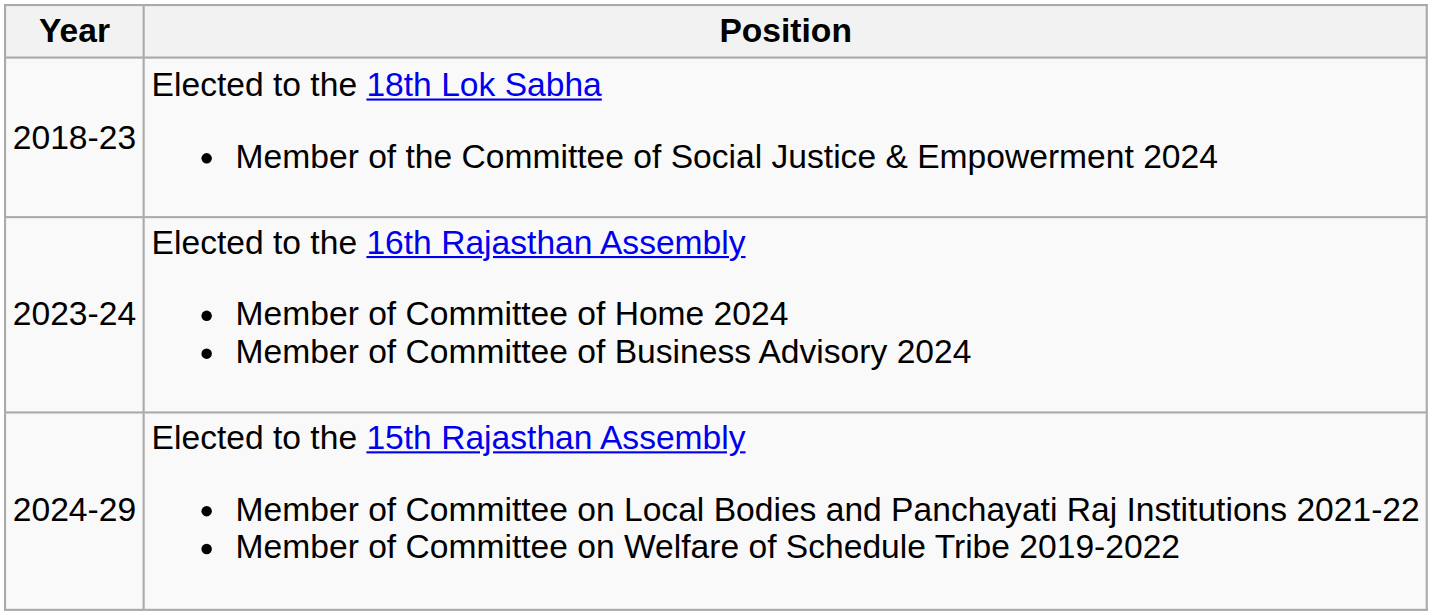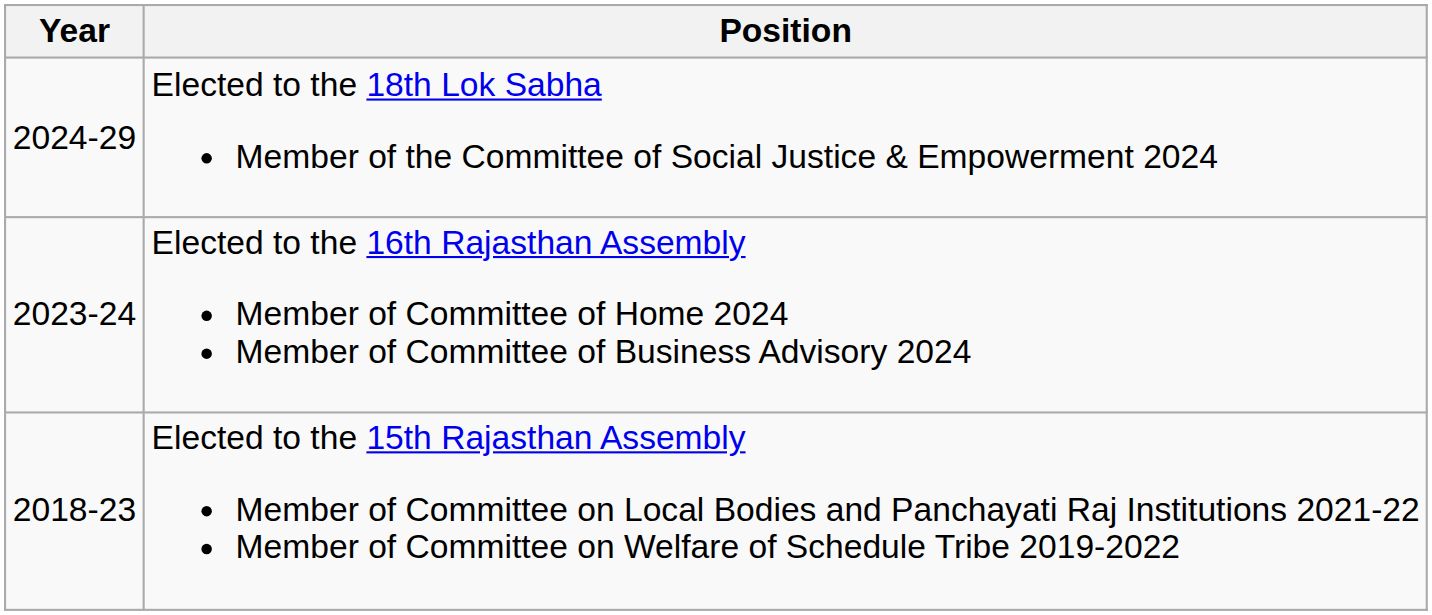(74, 136) 2018-23 -> (74, 136) 2024-29
(74, 510) 2024-29 -> (74, 510) 2018-23
